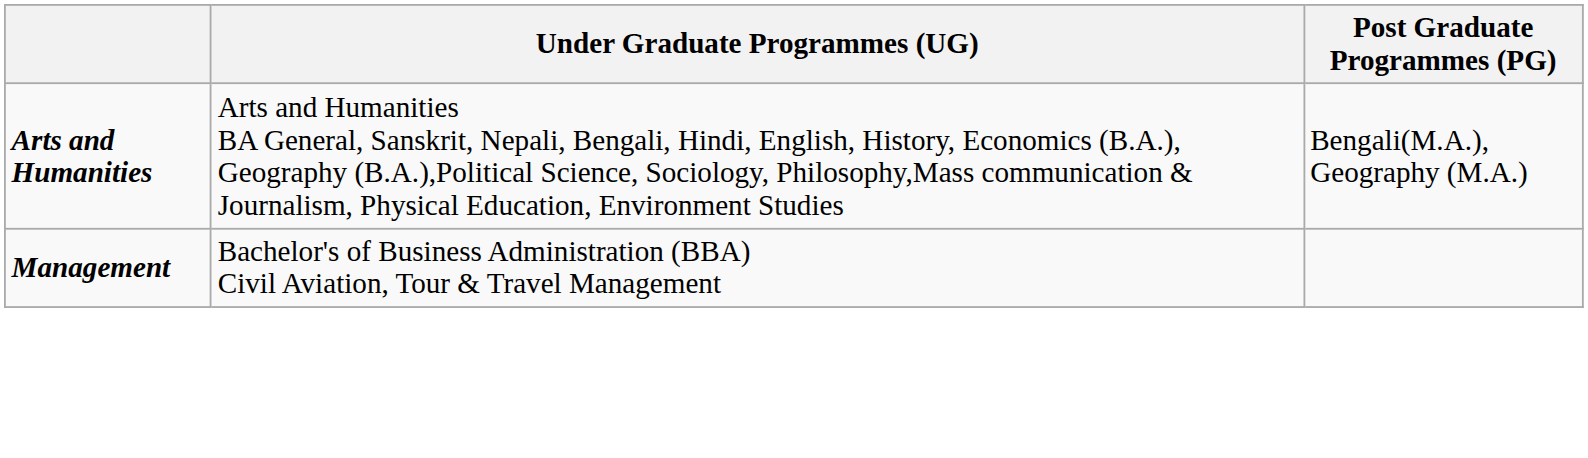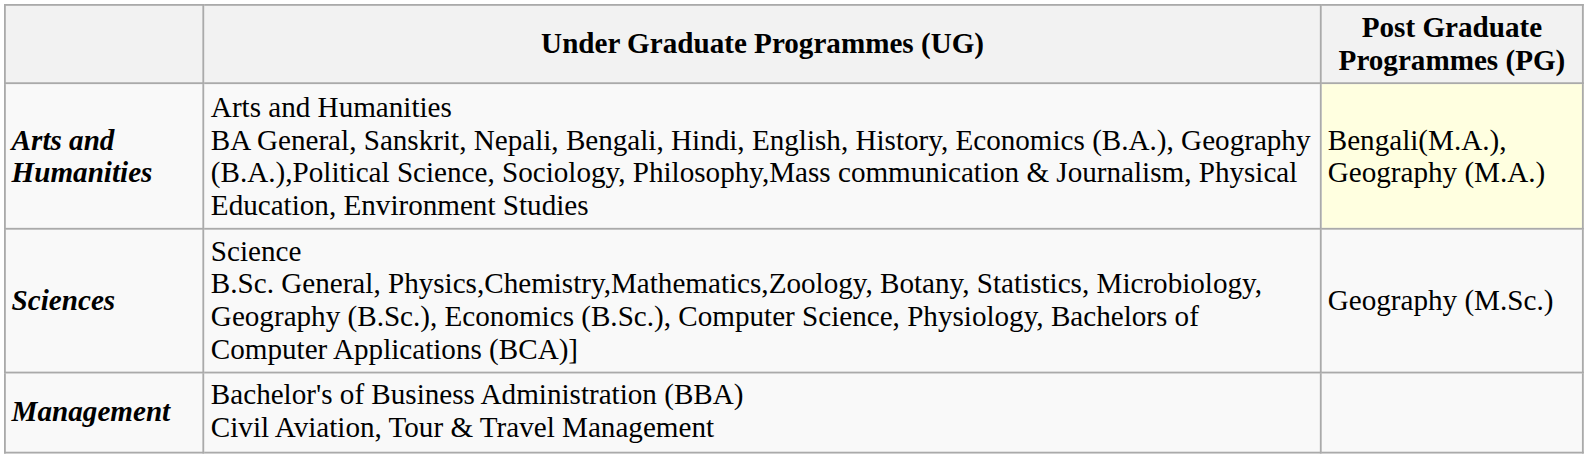(1419, 155) no background -> (1437, 155) lightyellow background
+ row: (63, 300)
